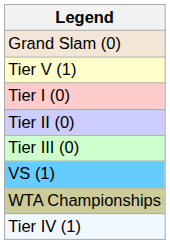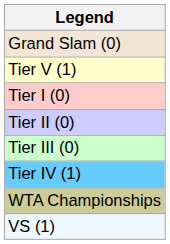(32, 174) VS (1) -> (45, 174) Tier IV (1)
(45, 226) Tier IV (1) -> (32, 226) VS (1)
